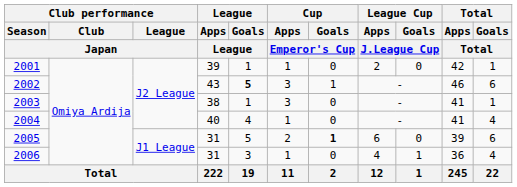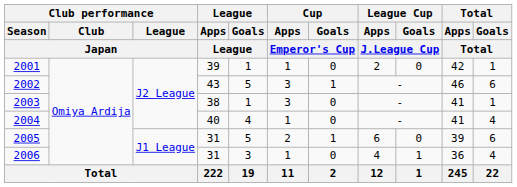(248, 85) bold -> (248, 85) normal
(333, 138) bold -> (333, 138) normal
